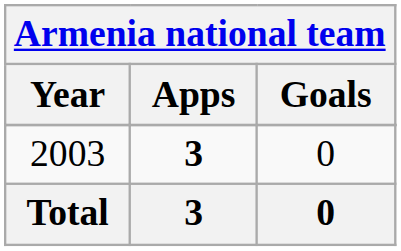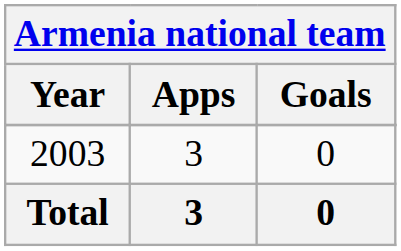(194, 153) bold -> (194, 153) normal
